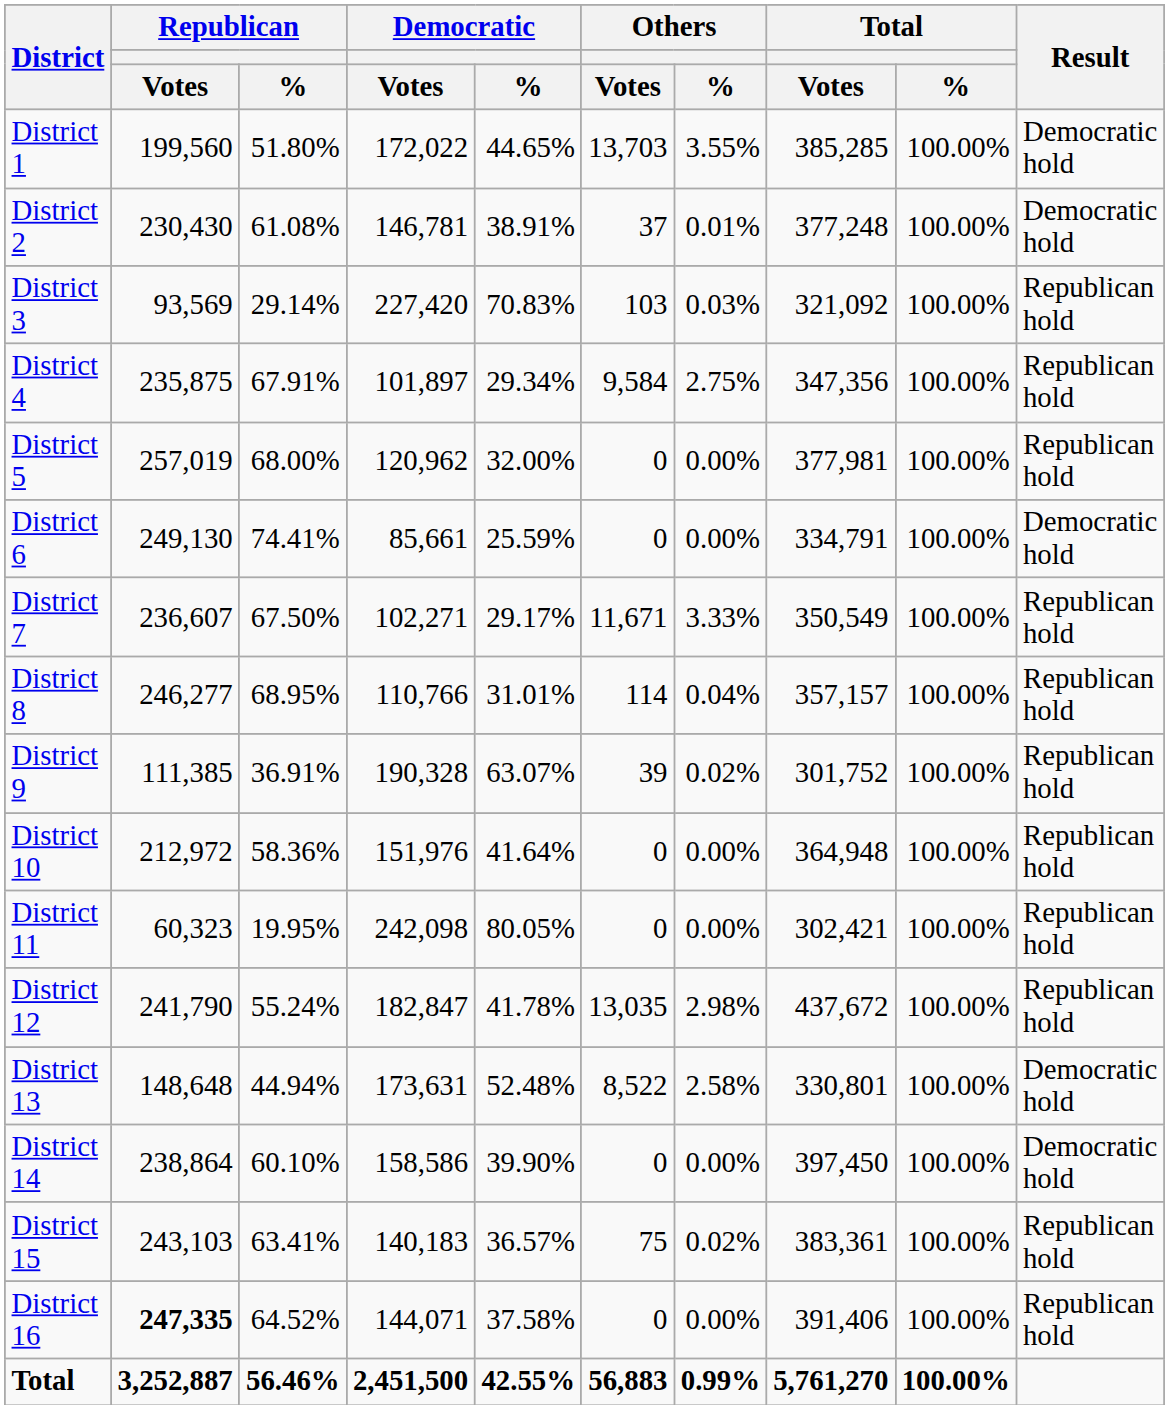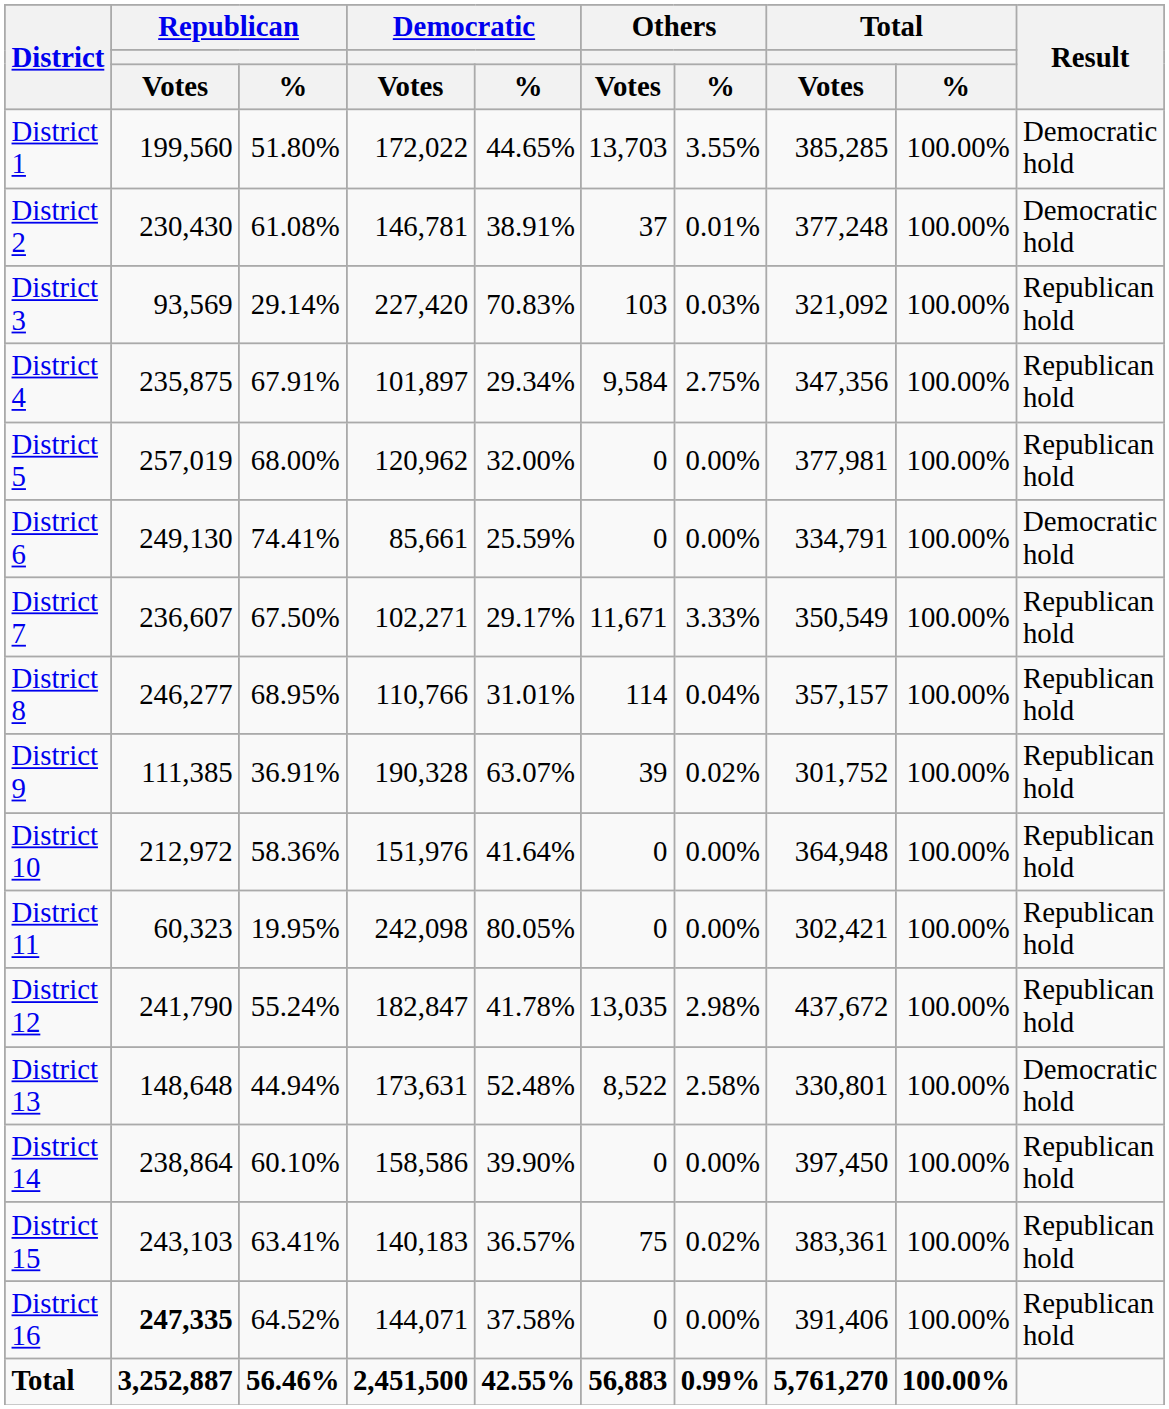(1090, 1163) Democratic hold -> (1089, 1163) Republican hold
